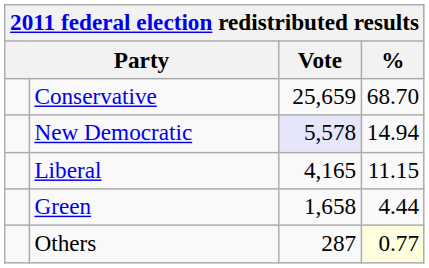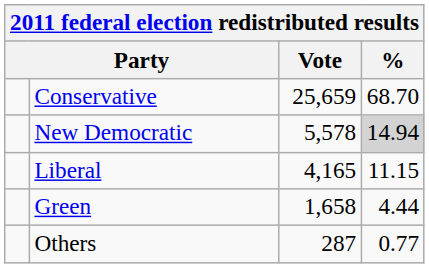(330, 133) lavender background -> (330, 133) no background
(393, 133) no background -> (393, 133) lightgrey background
(399, 243) lightyellow background -> (399, 243) no background
